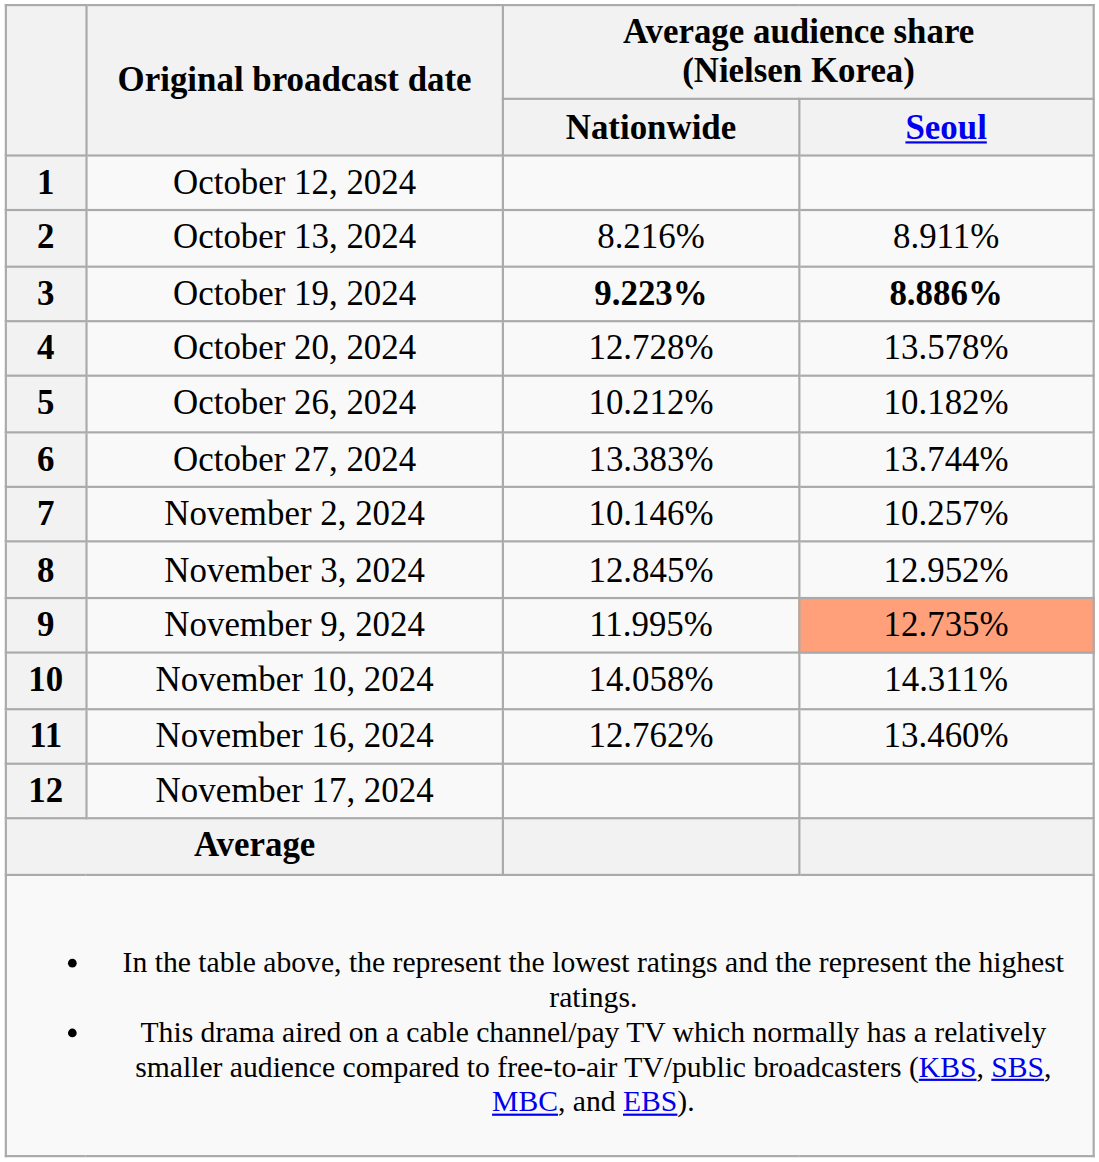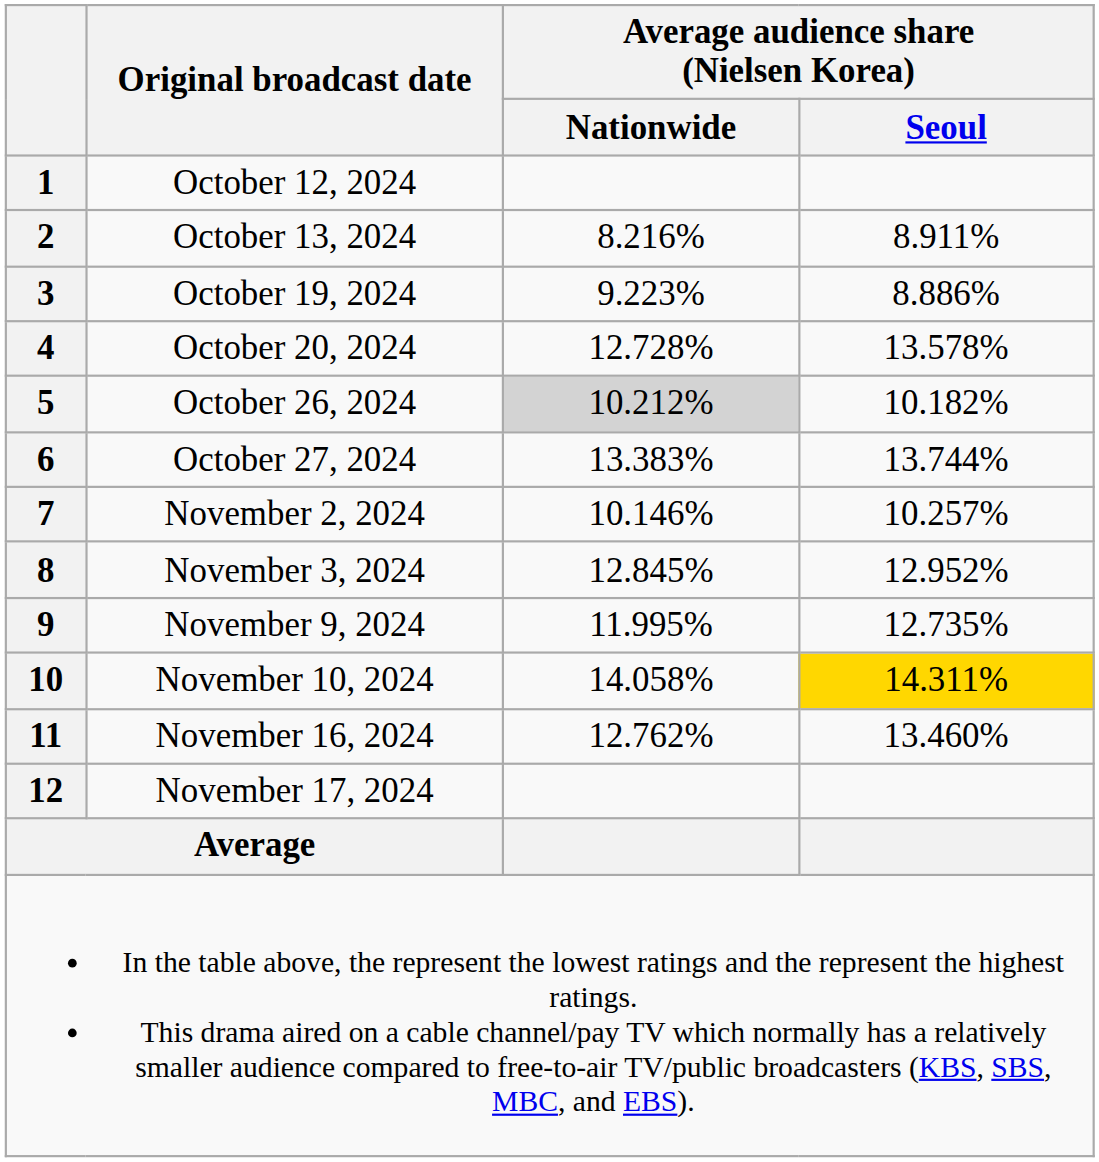(651, 292) bold -> (651, 292) normal
(946, 292) bold -> (946, 292) normal
(651, 403) no background -> (651, 403) lightgrey background
(946, 624) lightsalmon background -> (946, 624) no background
(946, 679) no background -> (946, 679) gold background
